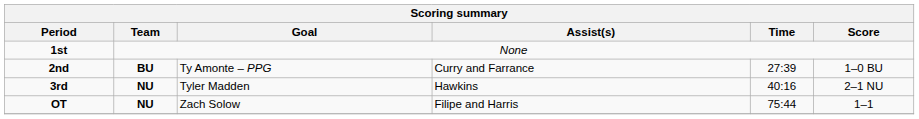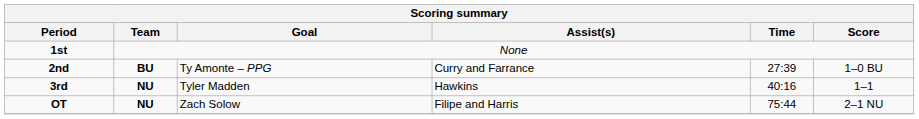(864, 86) 2–1 NU -> (864, 86) 1–1
(864, 104) 1–1 -> (864, 104) 2–1 NU
